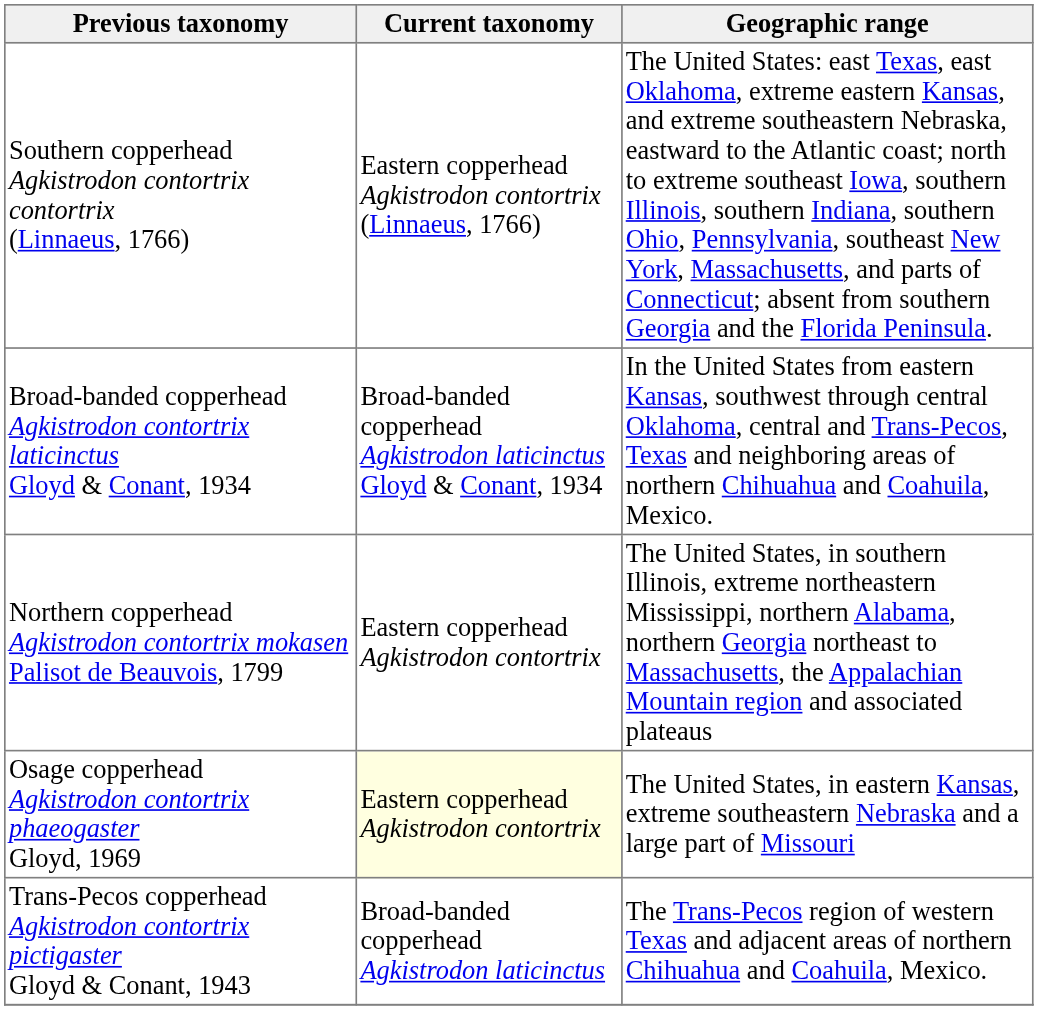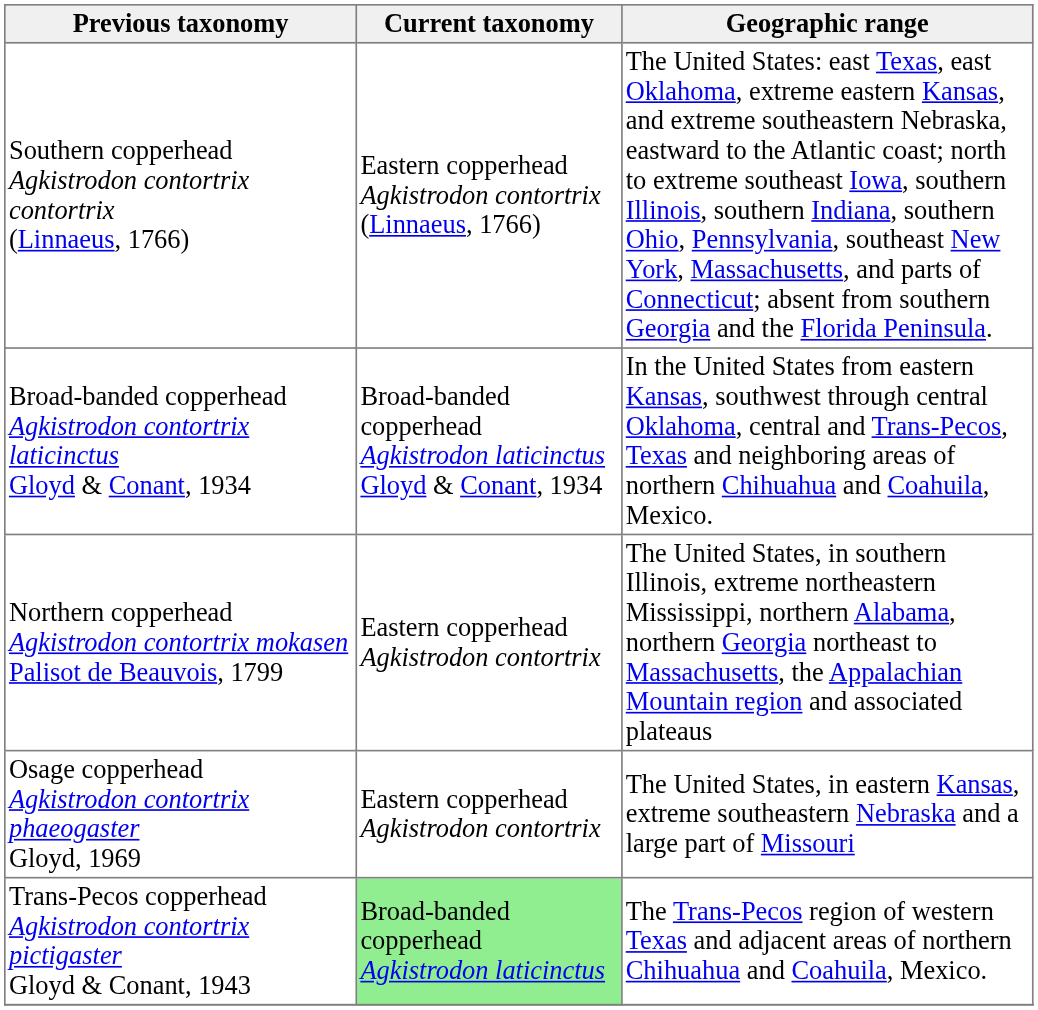(481, 813) lightyellow background -> (481, 813) no background
(483, 940) no background -> (483, 940) lightgreen background
